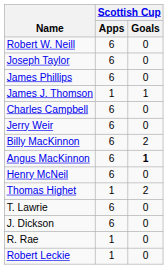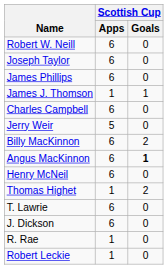(112, 126) 6 -> (112, 126) 5
